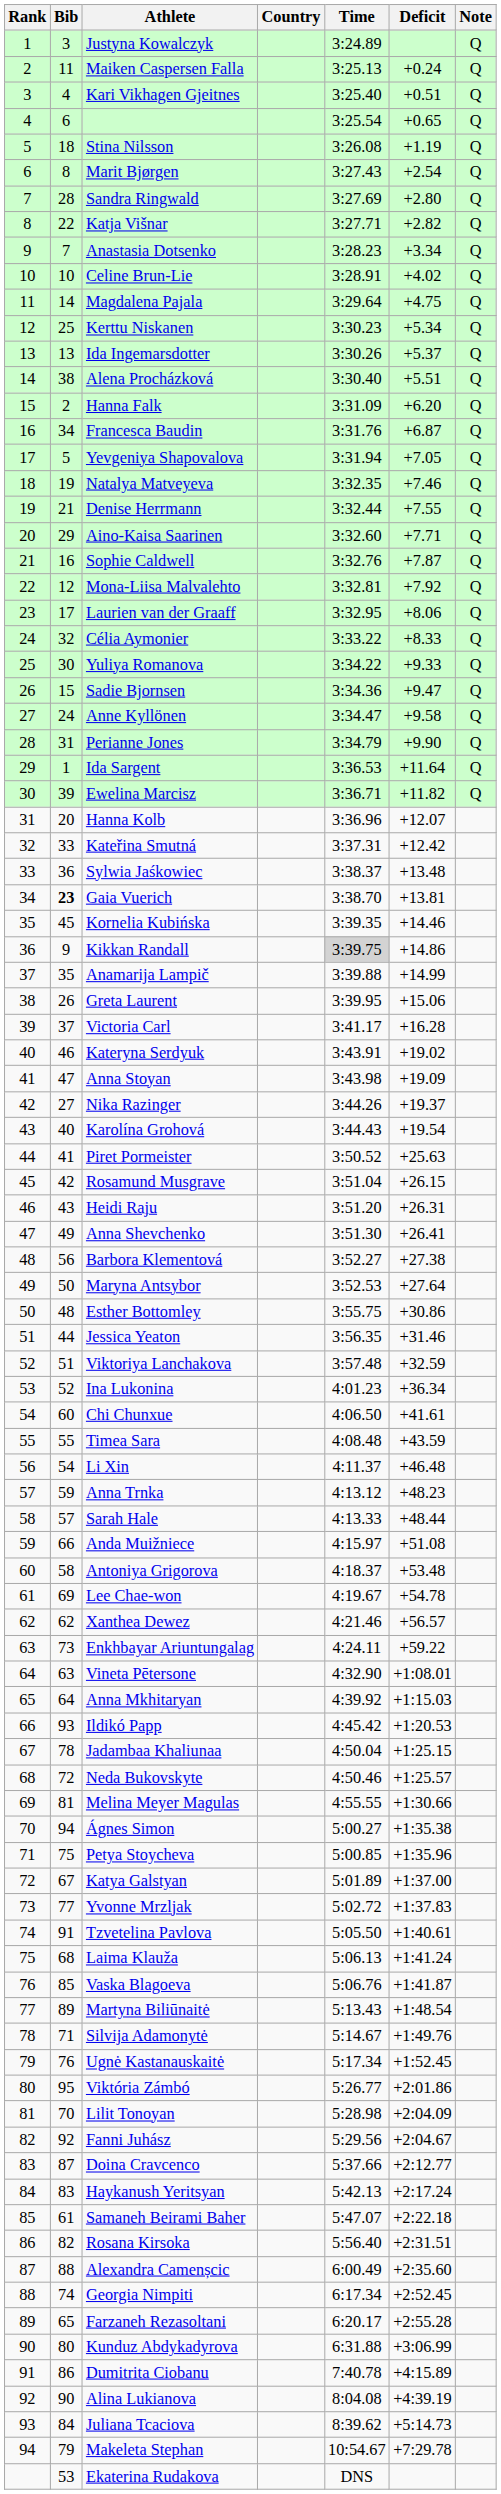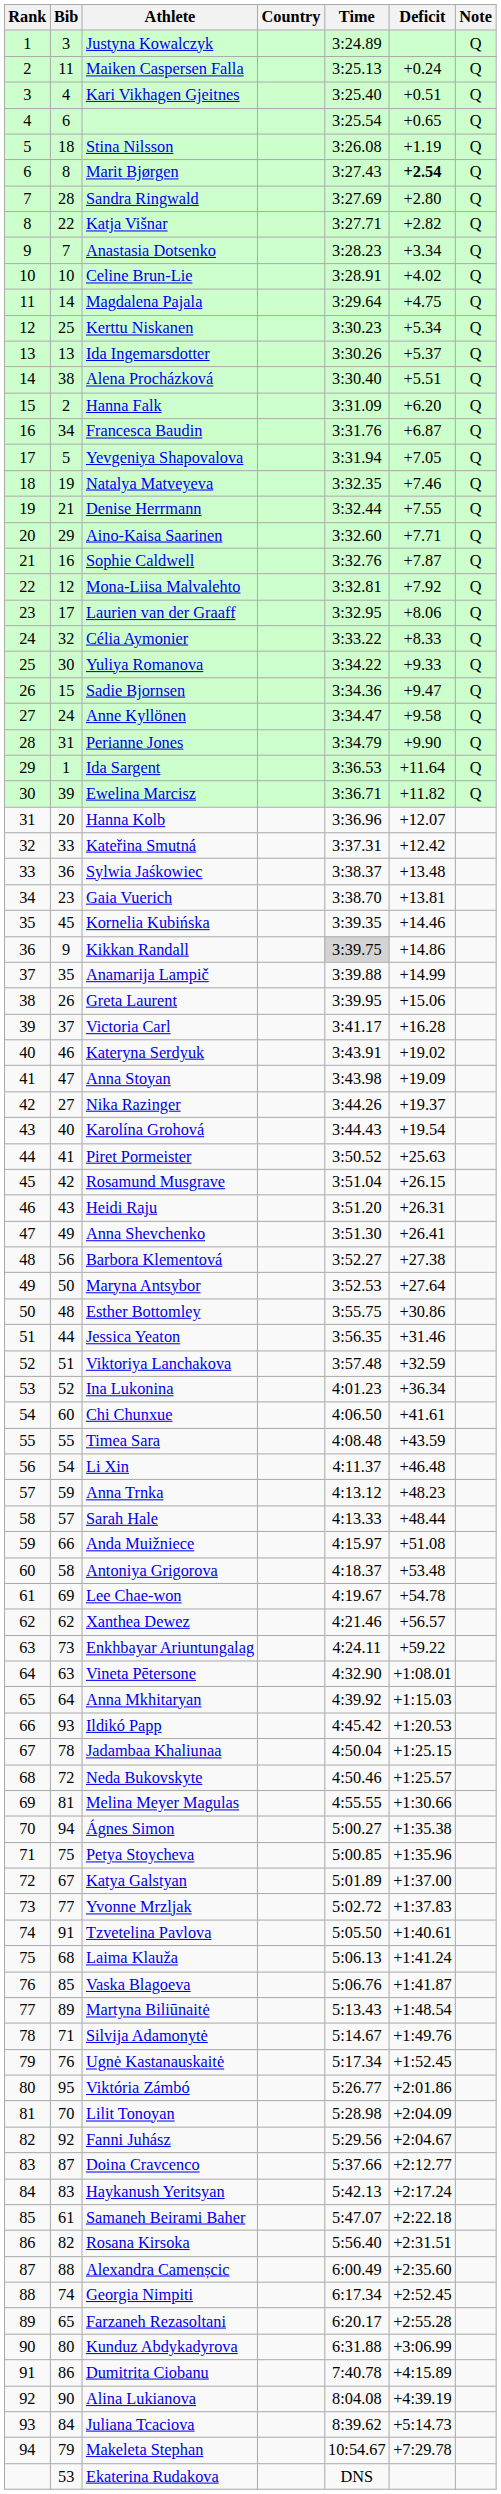(422, 172) normal -> (422, 172) bold
(66, 897) bold -> (66, 897) normal
